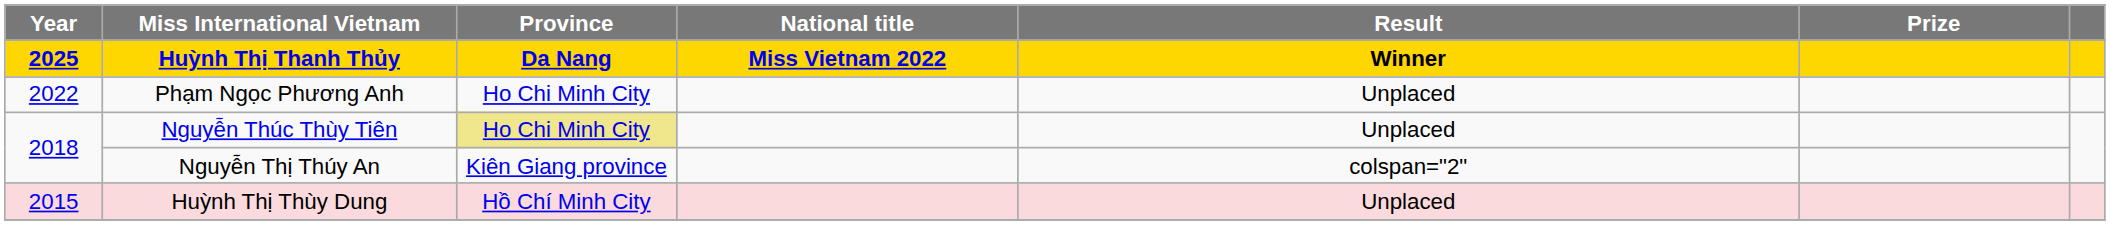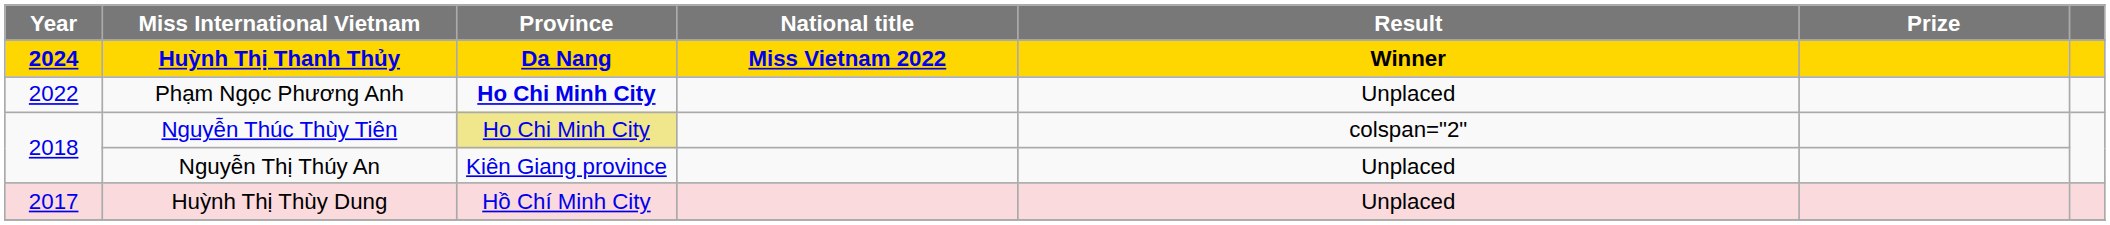(54, 59) 2025 -> (54, 59) 2024
(566, 94) normal -> (566, 94) bold
(1408, 130) Unplaced -> (1408, 130) colspan="2"
(1408, 166) colspan="2" -> (1408, 166) Unplaced
(54, 202) 2015 -> (54, 202) 2017
